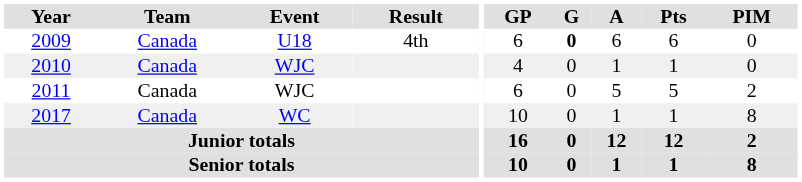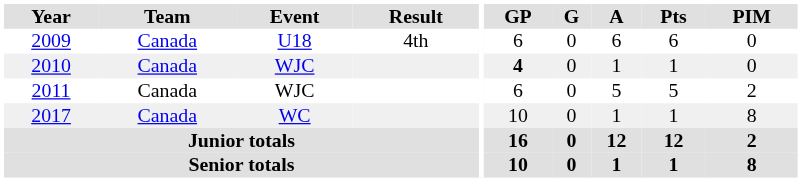(571, 41) bold -> (571, 41) normal
(518, 65) normal -> (518, 65) bold
